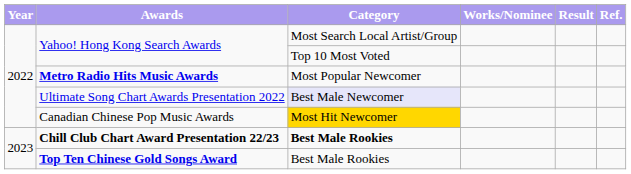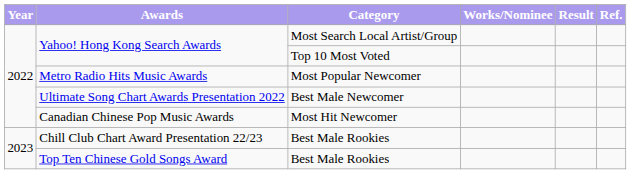(129, 76) bold -> (123, 76) normal
(347, 96) lavender background -> (347, 96) no background
(344, 117) gold background -> (344, 117) no background
(159, 138) bold -> (151, 138) normal
(342, 138) bold -> (340, 138) normal
(138, 158) bold -> (133, 158) normal
